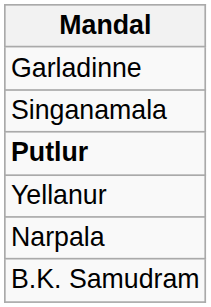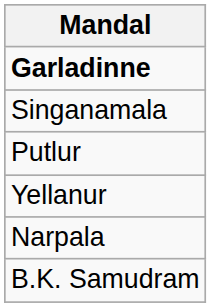(76, 68) normal -> (81, 68) bold
(50, 152) bold -> (46, 152) normal
